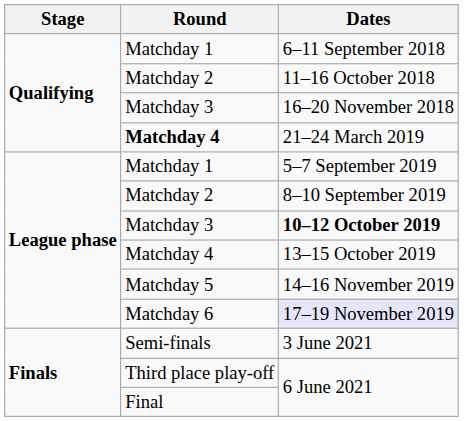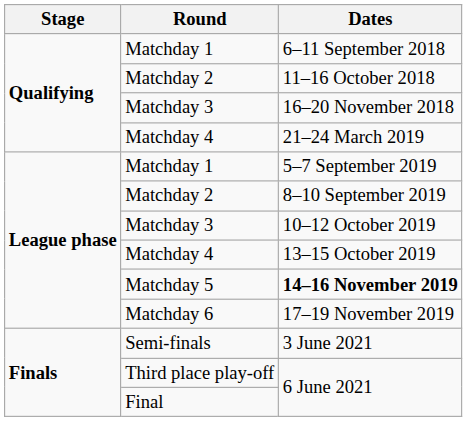(172, 136) bold -> (169, 136) normal
(362, 225) bold -> (359, 225) normal
(368, 284) normal -> (370, 284) bold
(368, 313) lavender background -> (368, 313) no background
